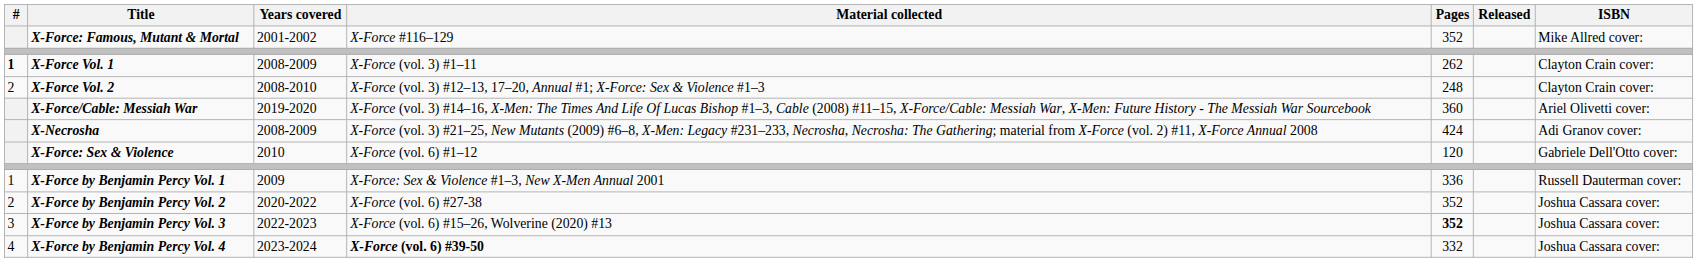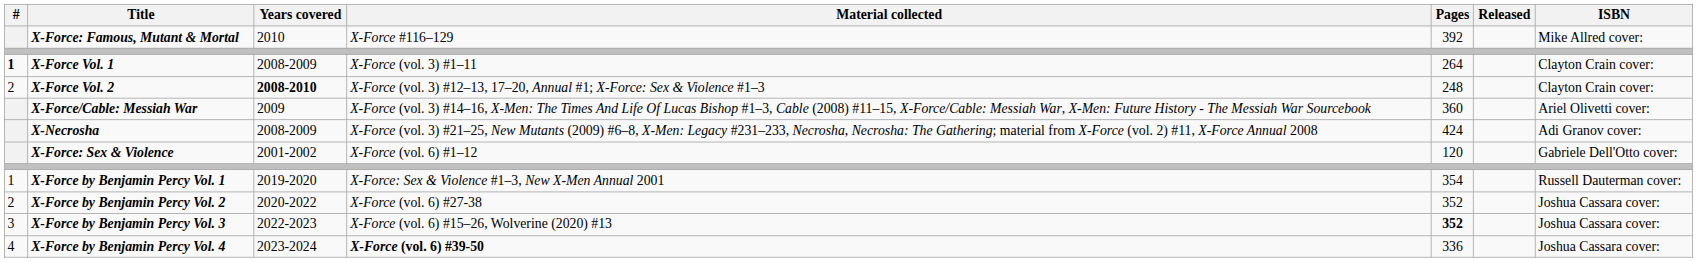(287, 37) 2001-2002 -> (271, 37) 2010
(1452, 37) 352 -> (1452, 37) 392
(1452, 65) 262 -> (1452, 65) 264
(287, 87) normal -> (287, 87) bold
(287, 109) 2019-2020 -> (271, 109) 2009
(271, 152) 2010 -> (287, 152) 2001-2002
(271, 180) 2009 -> (287, 180) 2019-2020
(1452, 180) 336 -> (1452, 180) 354
(1452, 246) 332 -> (1452, 246) 336
